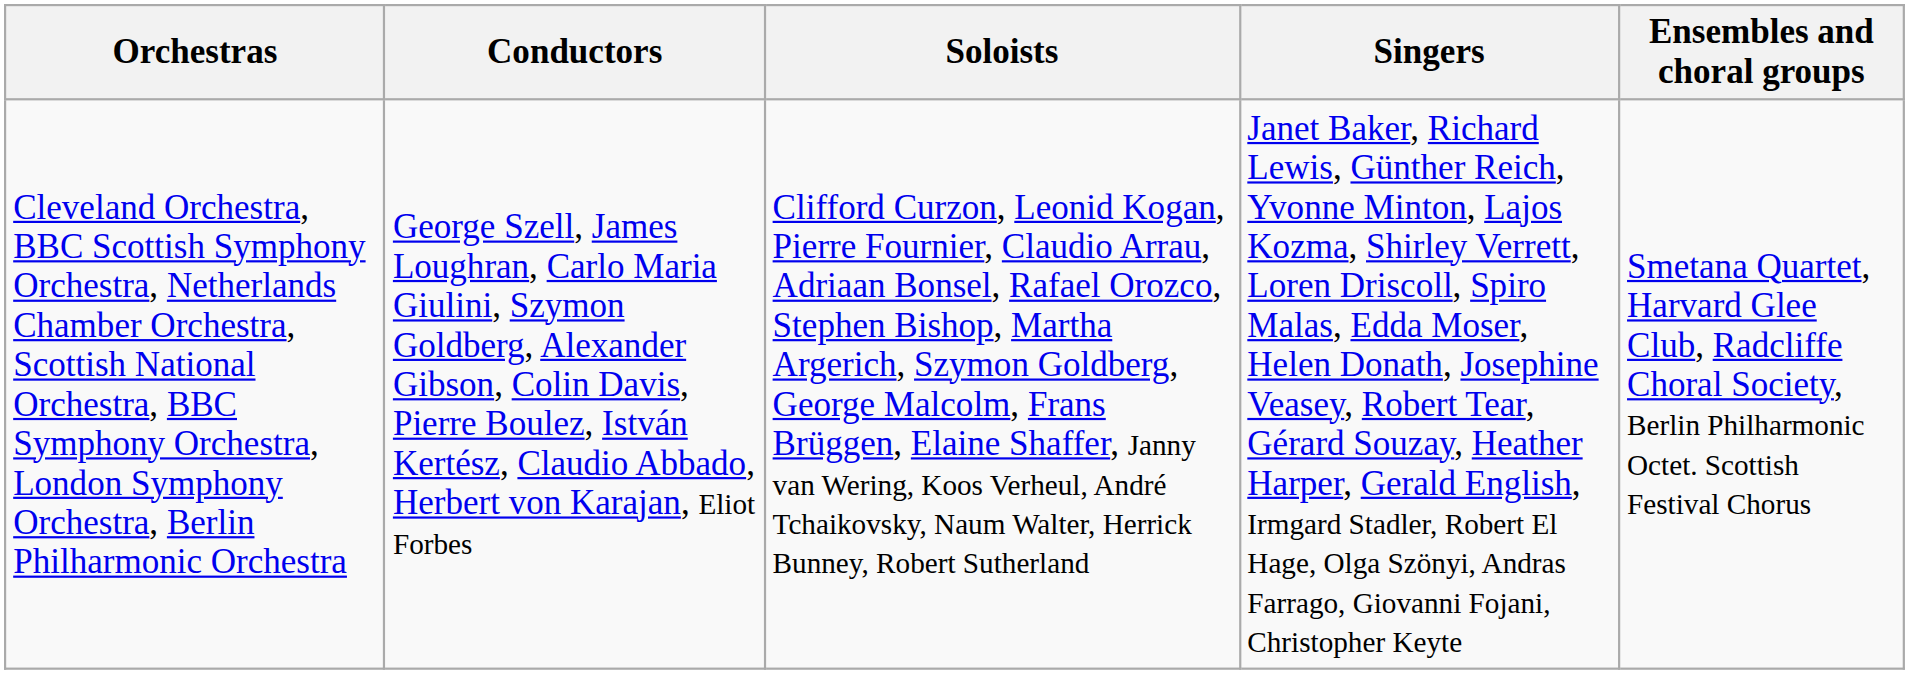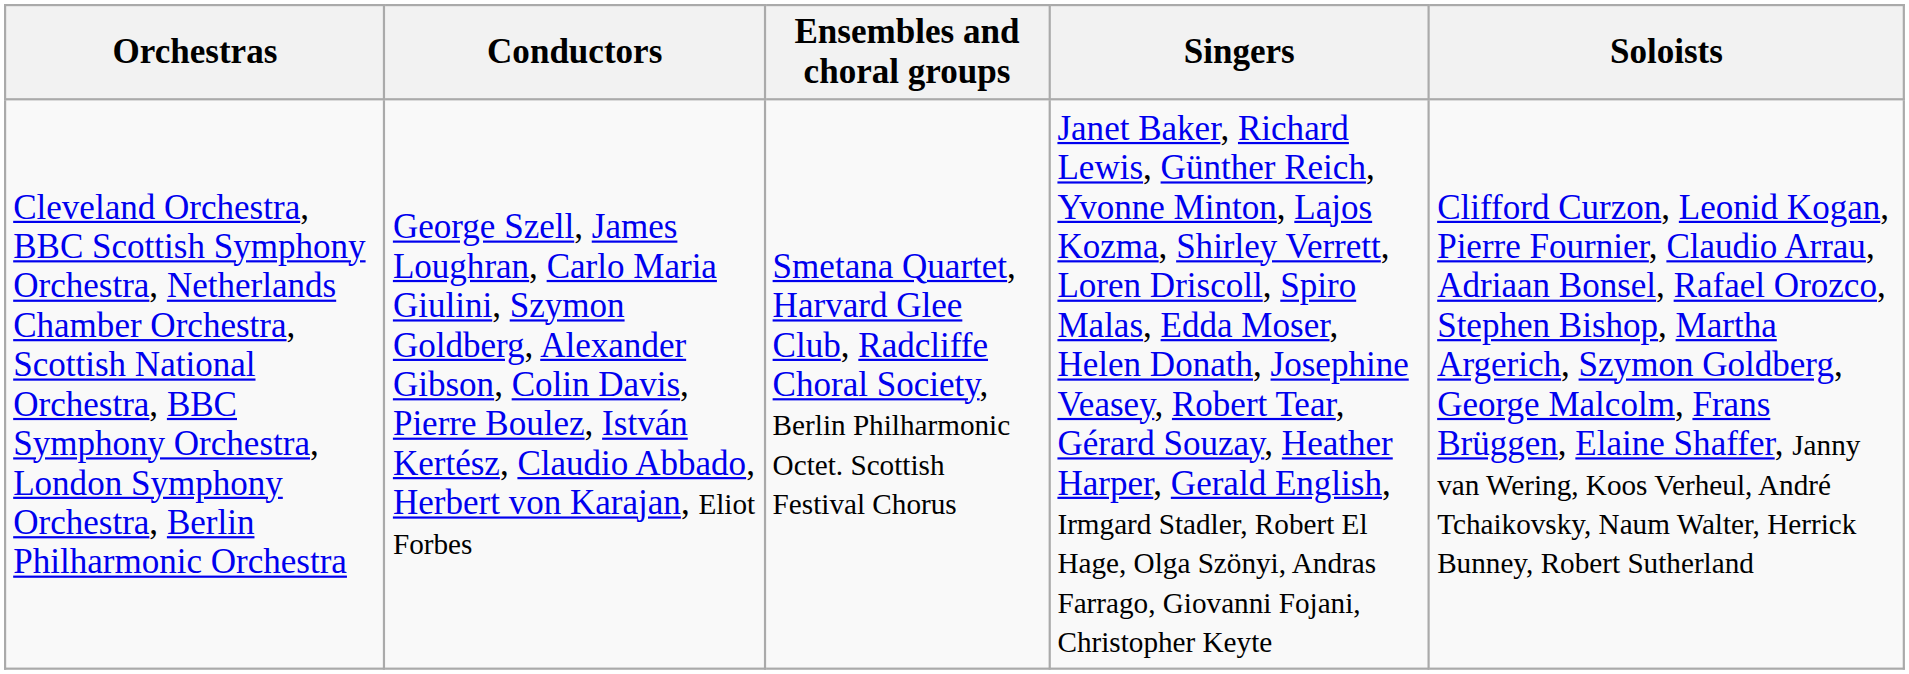columns swapped: (1002, 51) <-> (1761, 51)
